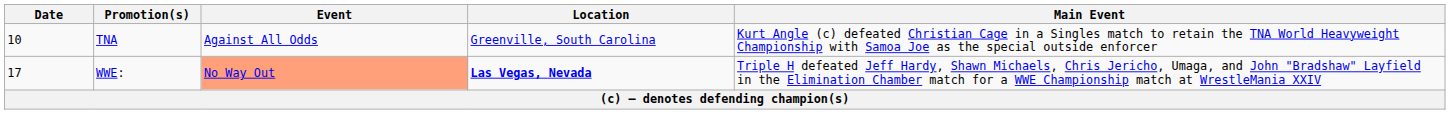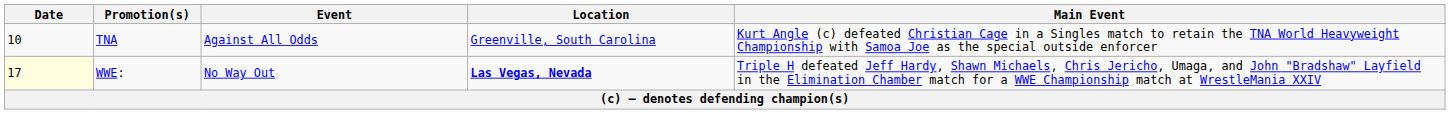(14, 73) no background -> (14, 73) lightyellow background
(240, 73) lightsalmon background -> (240, 73) no background
